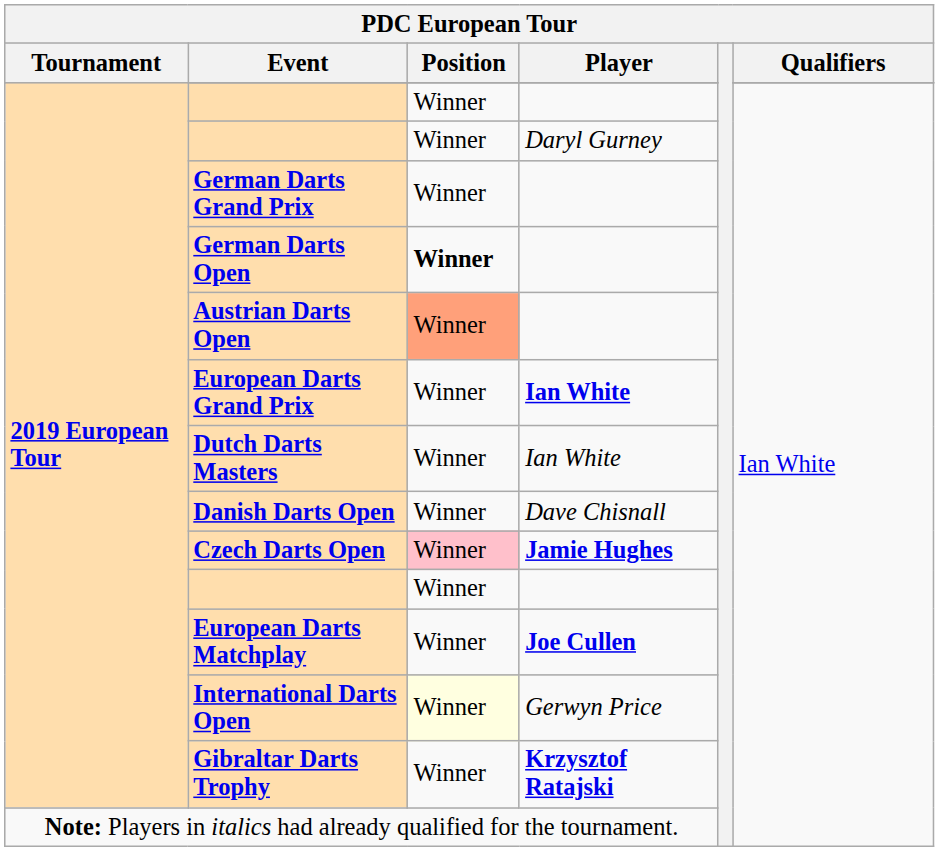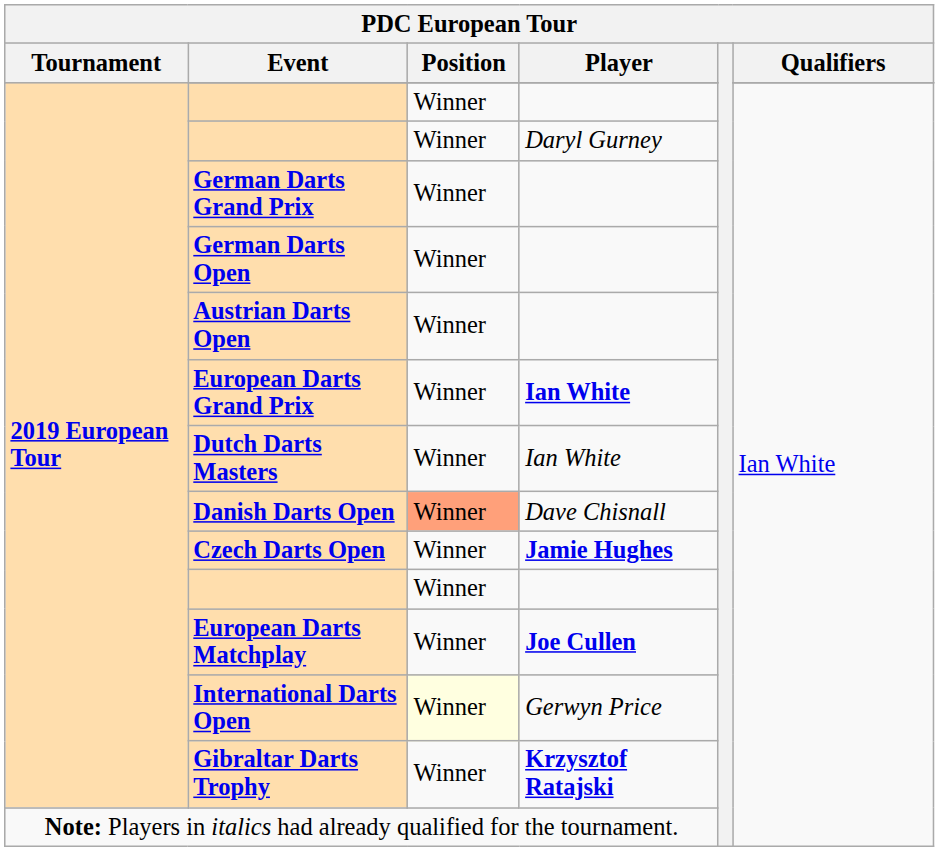(453, 259) bold -> (450, 259) normal
(450, 325) lightsalmon background -> (450, 325) no background
(450, 511) no background -> (450, 511) lightsalmon background
(450, 549) pink background -> (450, 549) no background
